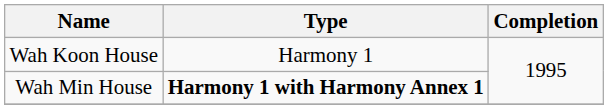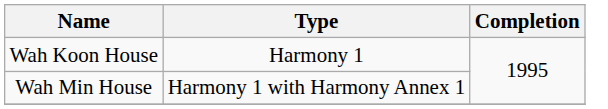(326, 87) bold -> (316, 87) normal
